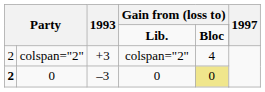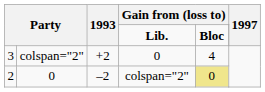(11, 55) 2 -> (11, 55) 3
(103, 55) +3 -> (103, 55) +2
(157, 55) colspan="2" -> (157, 55) 0
(11, 76) bold -> (11, 76) normal
(103, 76) –3 -> (103, 76) –2
(157, 76) 0 -> (157, 76) colspan="2"
